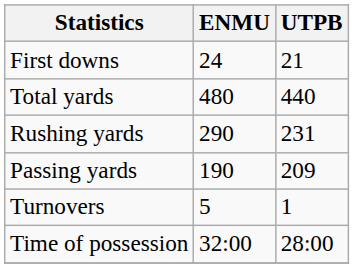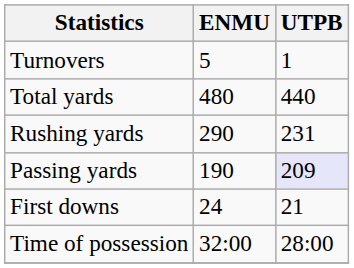rows swapped: (65, 59) <-> (57, 207)
(298, 170) no background -> (298, 170) lavender background
